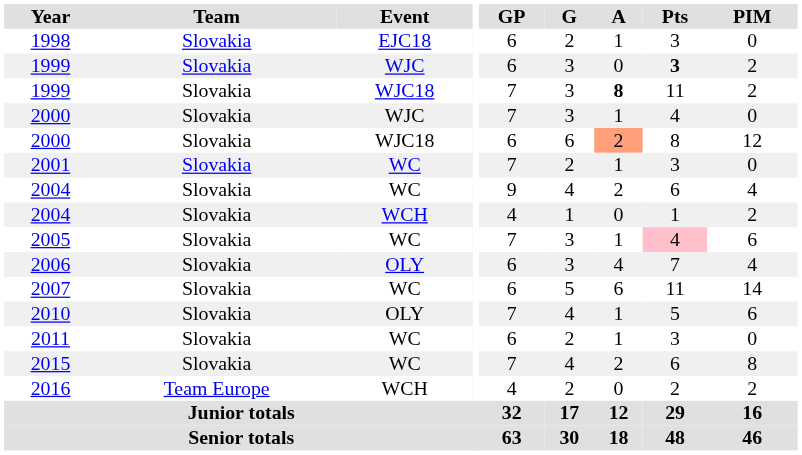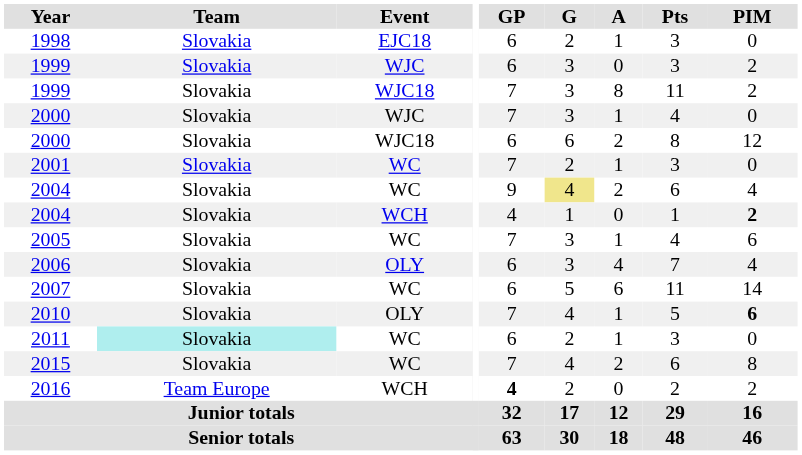(675, 65) bold -> (675, 65) normal
(619, 90) bold -> (619, 90) normal
(619, 140) lightsalmon background -> (619, 140) no background
(569, 189) no background -> (569, 189) khaki background
(752, 214) normal -> (752, 214) bold
(675, 239) pink background -> (675, 239) no background
(752, 313) normal -> (752, 313) bold
(217, 338) no background -> (217, 338) paleturquoise background
(512, 388) normal -> (512, 388) bold
